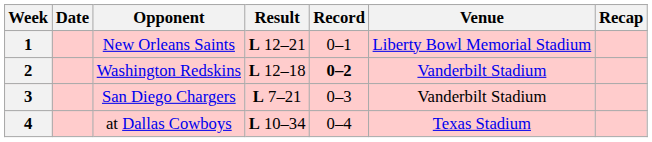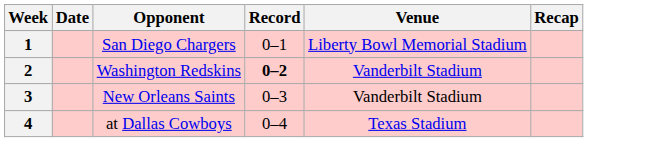- column: (277, 17)
(169, 44) New Orleans Saints -> (169, 44) San Diego Chargers
(169, 96) San Diego Chargers -> (169, 96) New Orleans Saints
